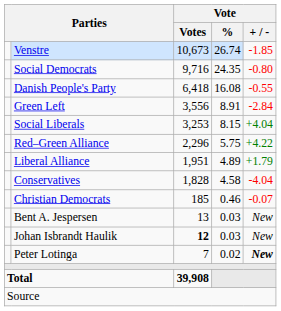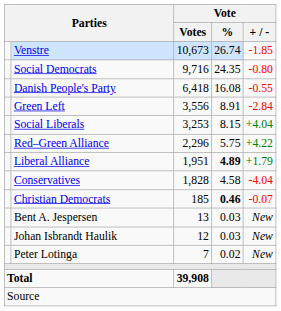(230, 161) normal -> (230, 161) bold
(230, 198) normal -> (230, 198) bold
(203, 236) bold -> (203, 236) normal
(262, 254) bold -> (263, 254) normal
